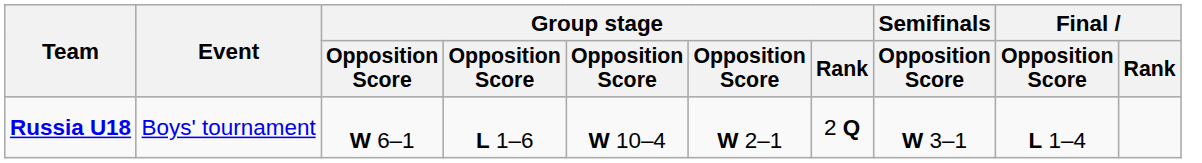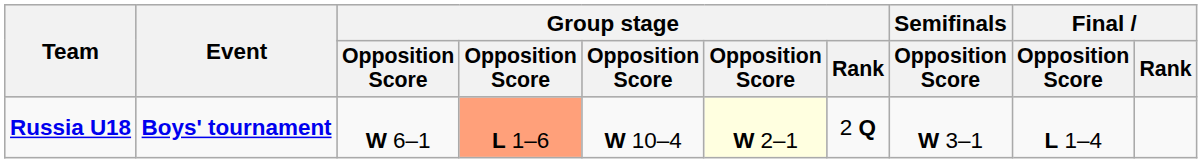(229, 128) normal -> (237, 128) bold
(505, 140) no background -> (521, 140) lightsalmon background
(750, 140) no background -> (766, 140) lightyellow background
